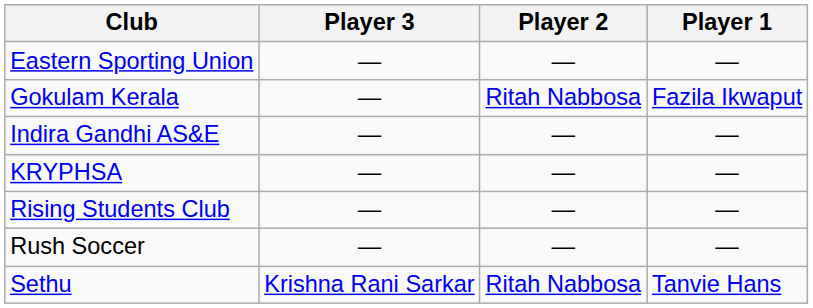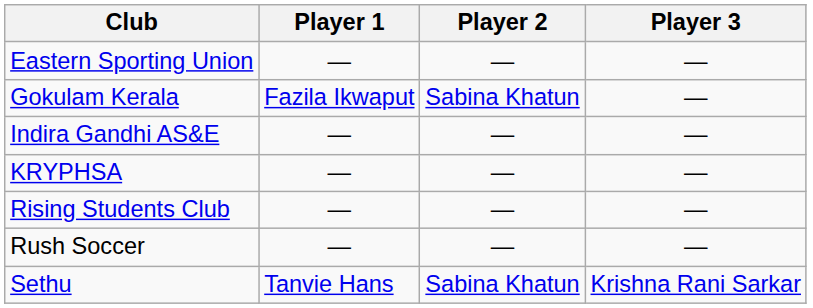columns swapped: (727, 23) <-> (369, 23)
(563, 97) Ritah Nabbosa -> (503, 97) Sabina Khatun
(563, 284) Ritah Nabbosa -> (503, 284) Sabina Khatun
